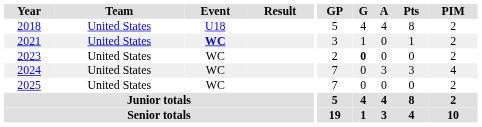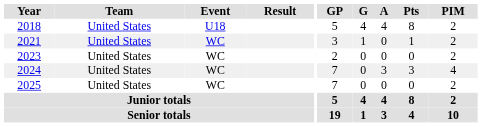(215, 41) bold -> (215, 41) normal
(363, 55) bold -> (363, 55) normal
